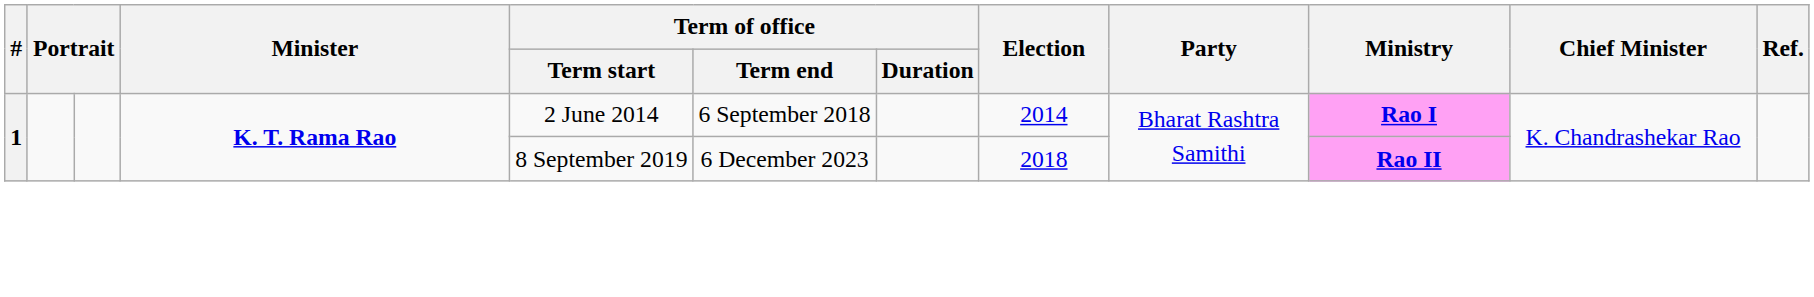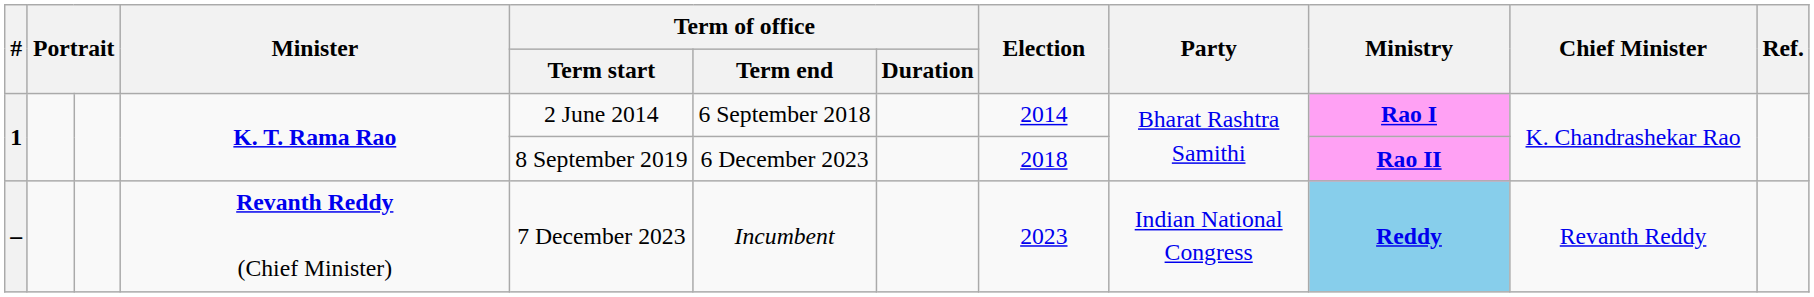+ row: (16, 235)
